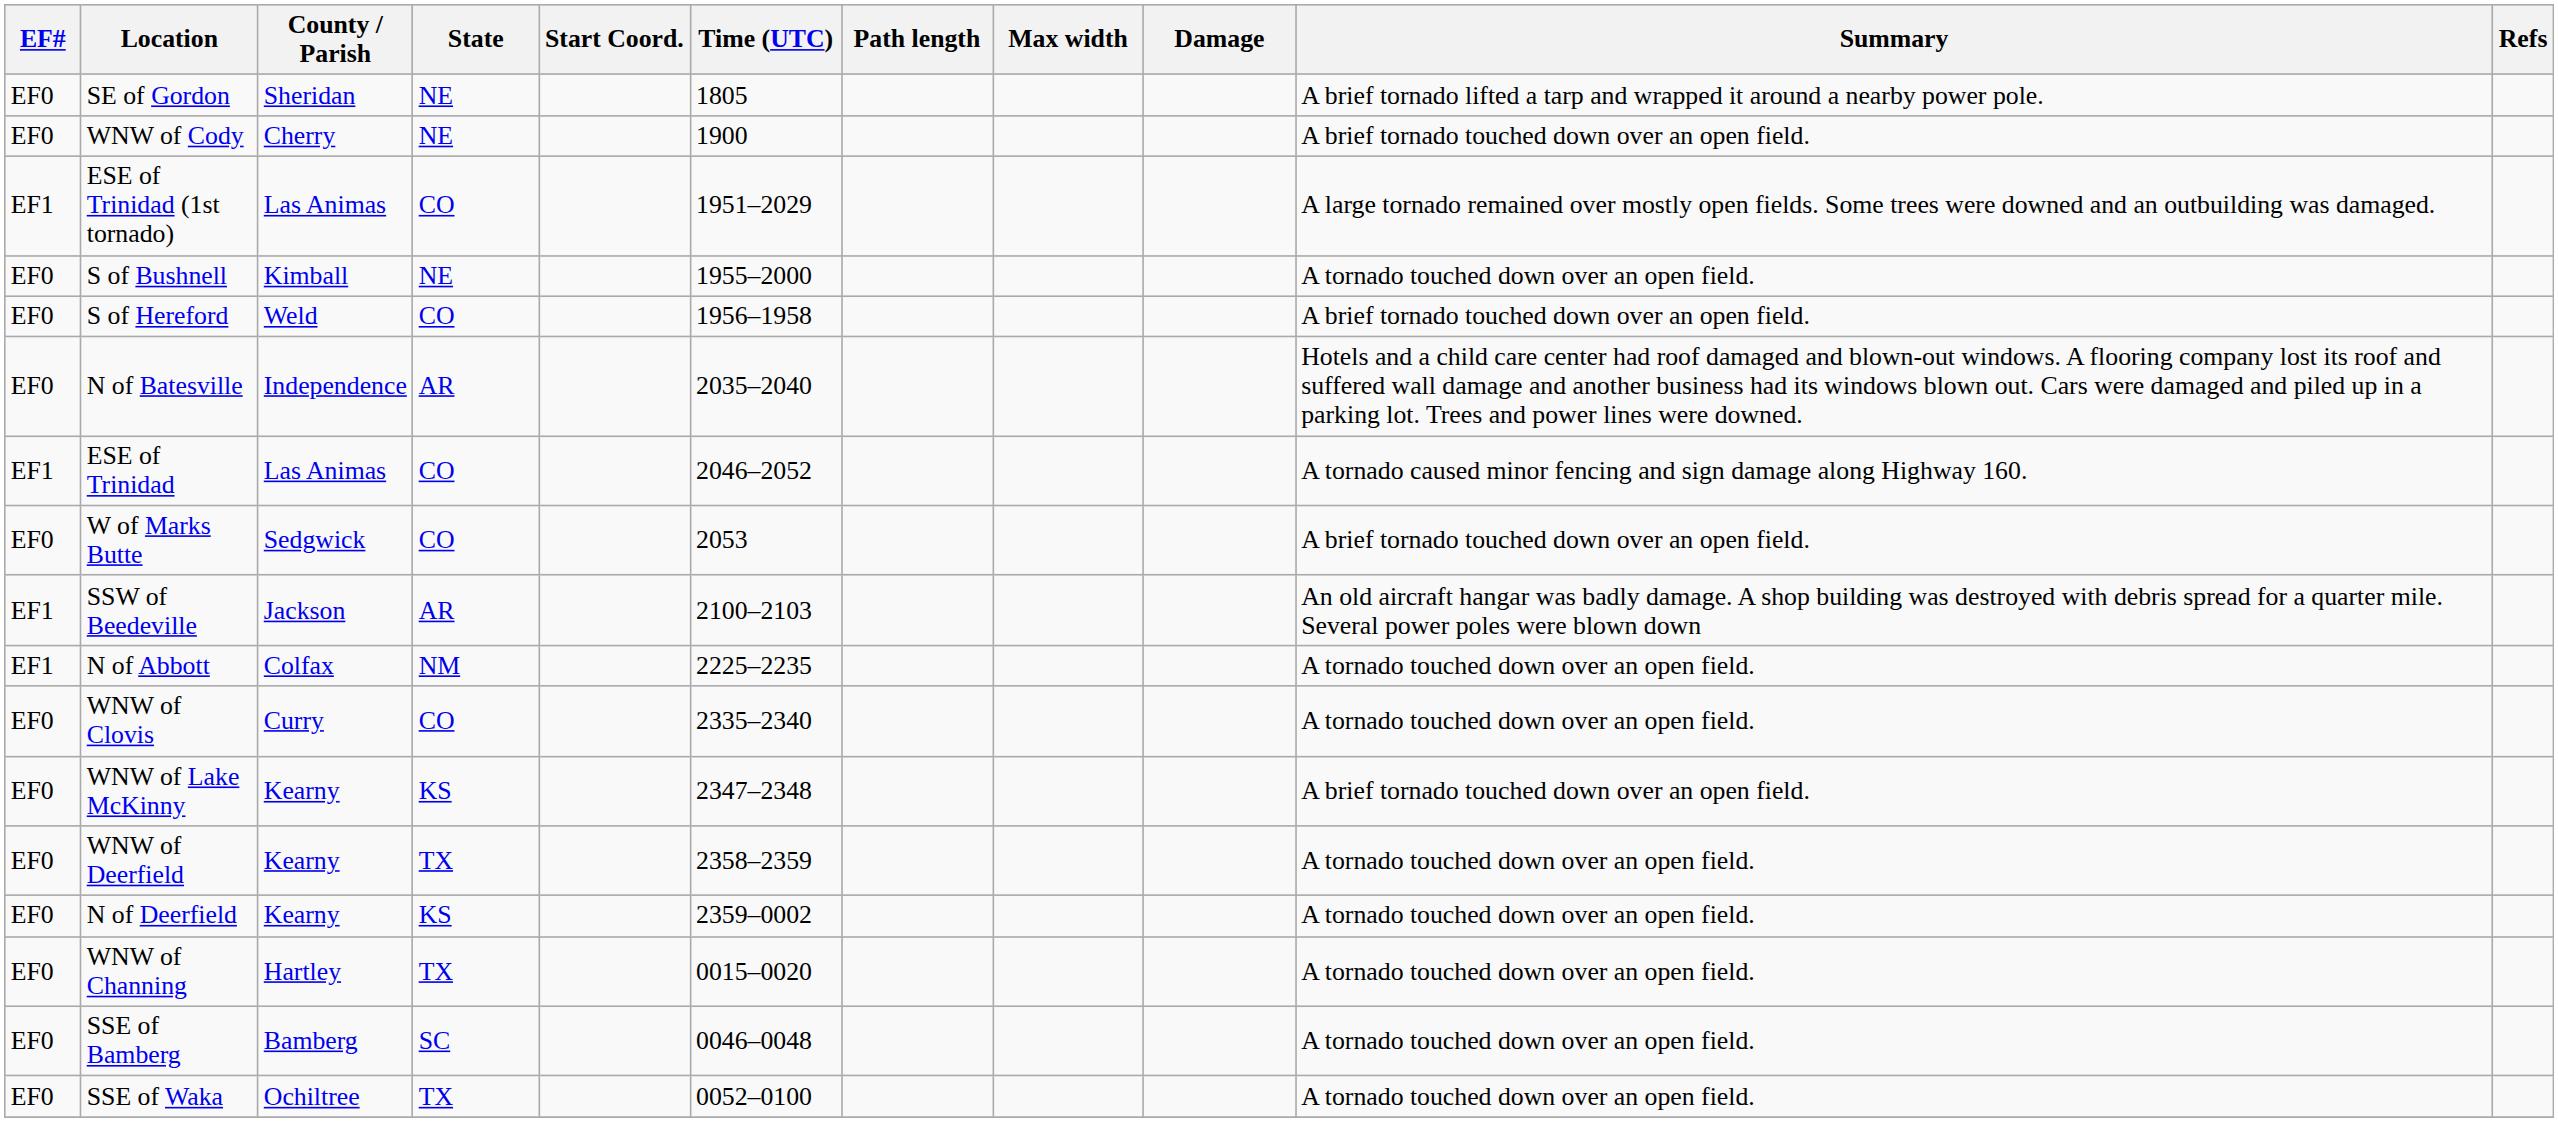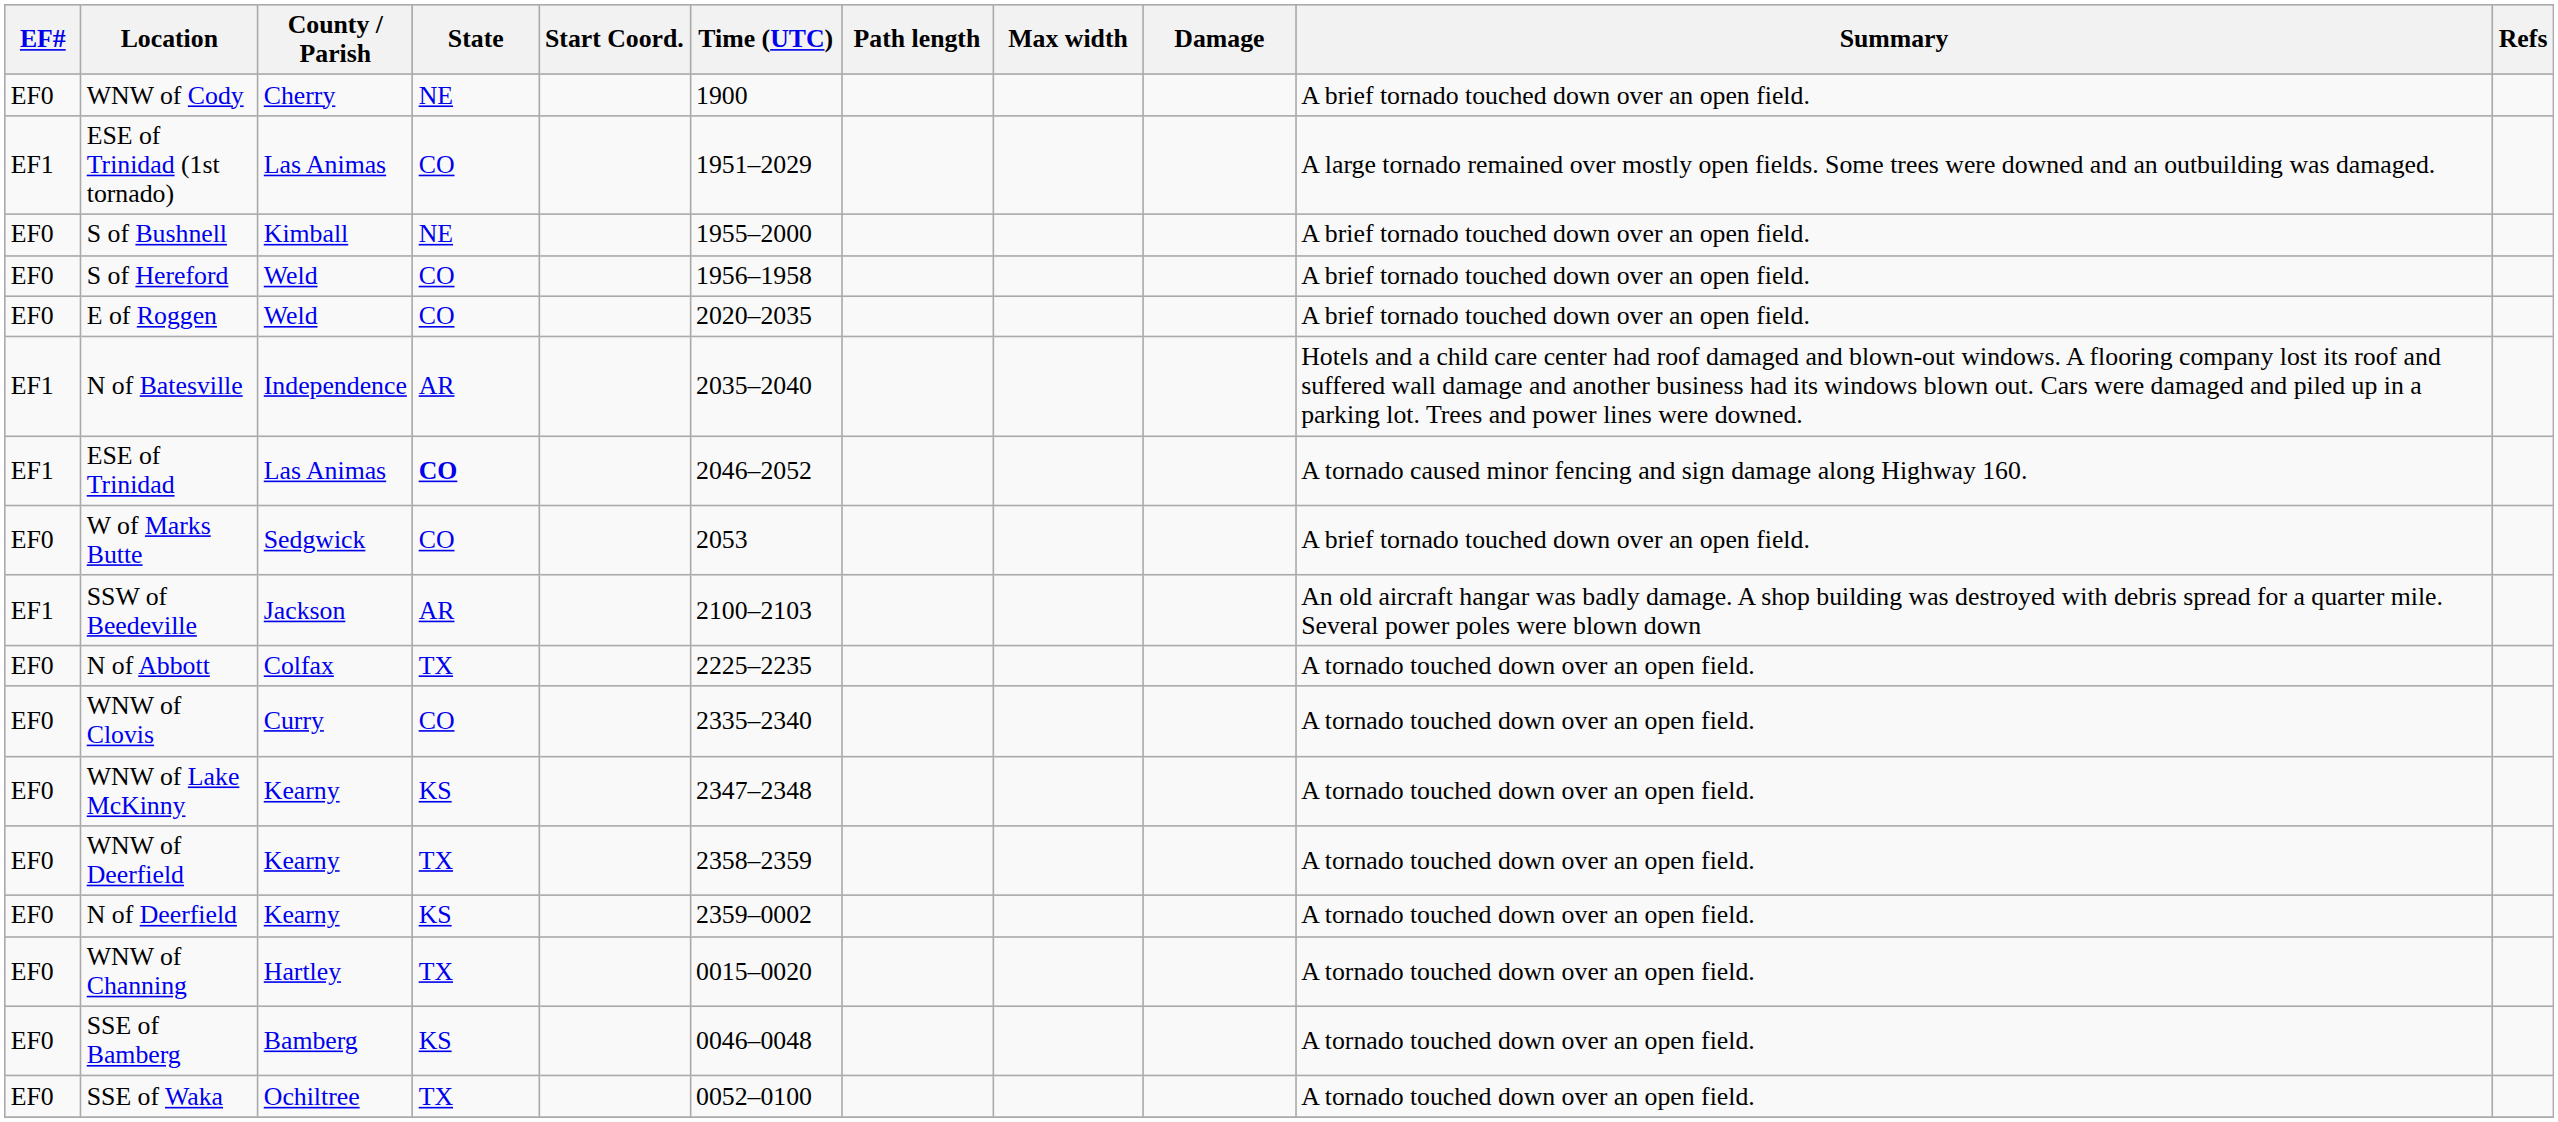- row: (158, 94)
(1528, 275) A tornado touched down over an open field. -> (1556, 234) A brief tornado touched down over an open field.
+ row: (152, 316)
(32, 385) EF0 -> (32, 385) EF1
(437, 470) normal -> (438, 470) bold
(32, 665) EF1 -> (32, 665) EF0
(439, 665) NM -> (436, 665) TX
(1556, 790) A brief tornado touched down over an open field. -> (1528, 790) A tornado touched down over an open field.
(434, 1040) SC -> (435, 1040) KS
